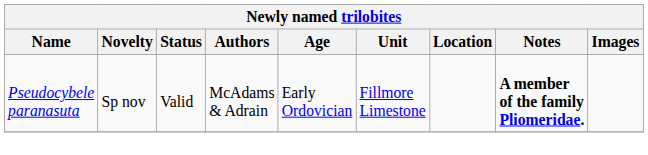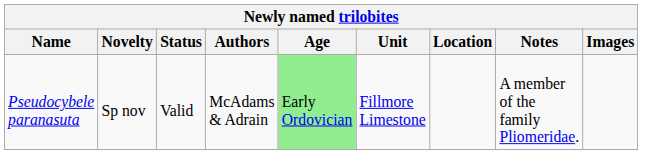(317, 101) no background -> (317, 110) lightgreen background
(542, 101) bold -> (539, 110) normal
